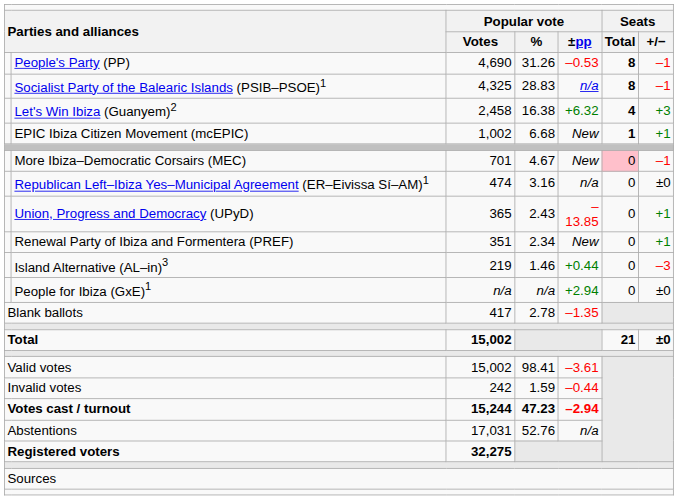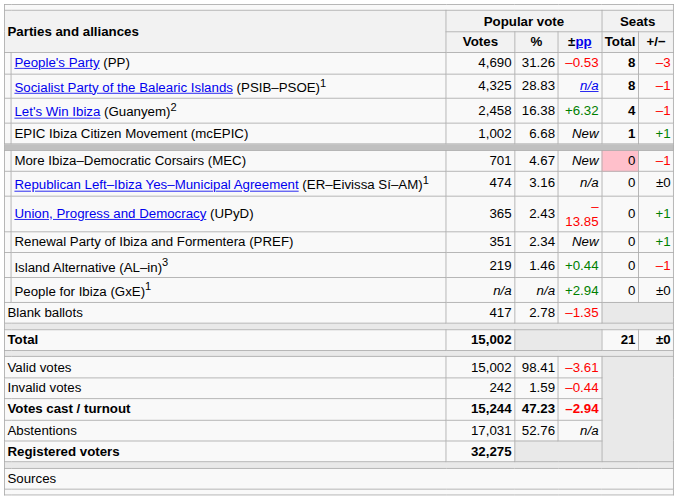(663, 63) –1 -> (663, 63) –3
(663, 110) +3 -> (663, 110) –1
(663, 265) –3 -> (663, 265) –1
